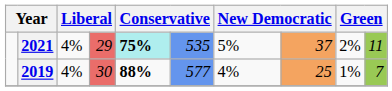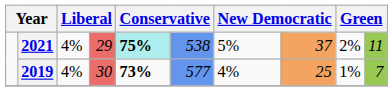(198, 45) 535 -> (198, 45) 538
(136, 72) 88% -> (136, 72) 73%
